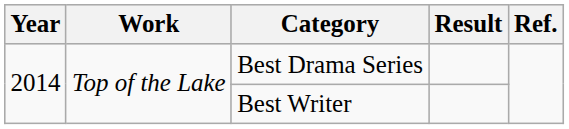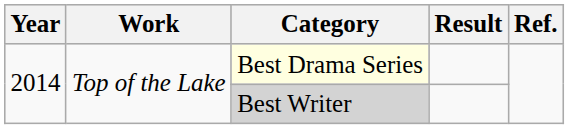(330, 63) no background -> (330, 63) lightyellow background
(294, 103) no background -> (294, 103) lightgrey background
